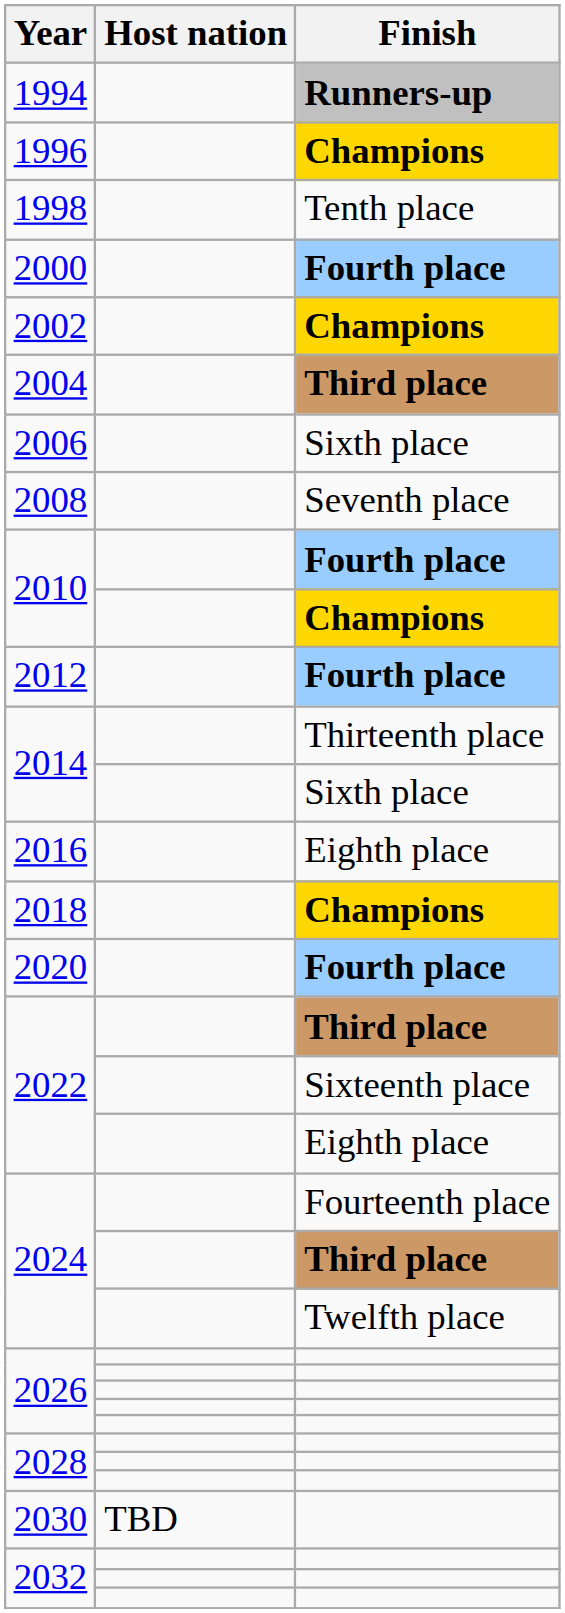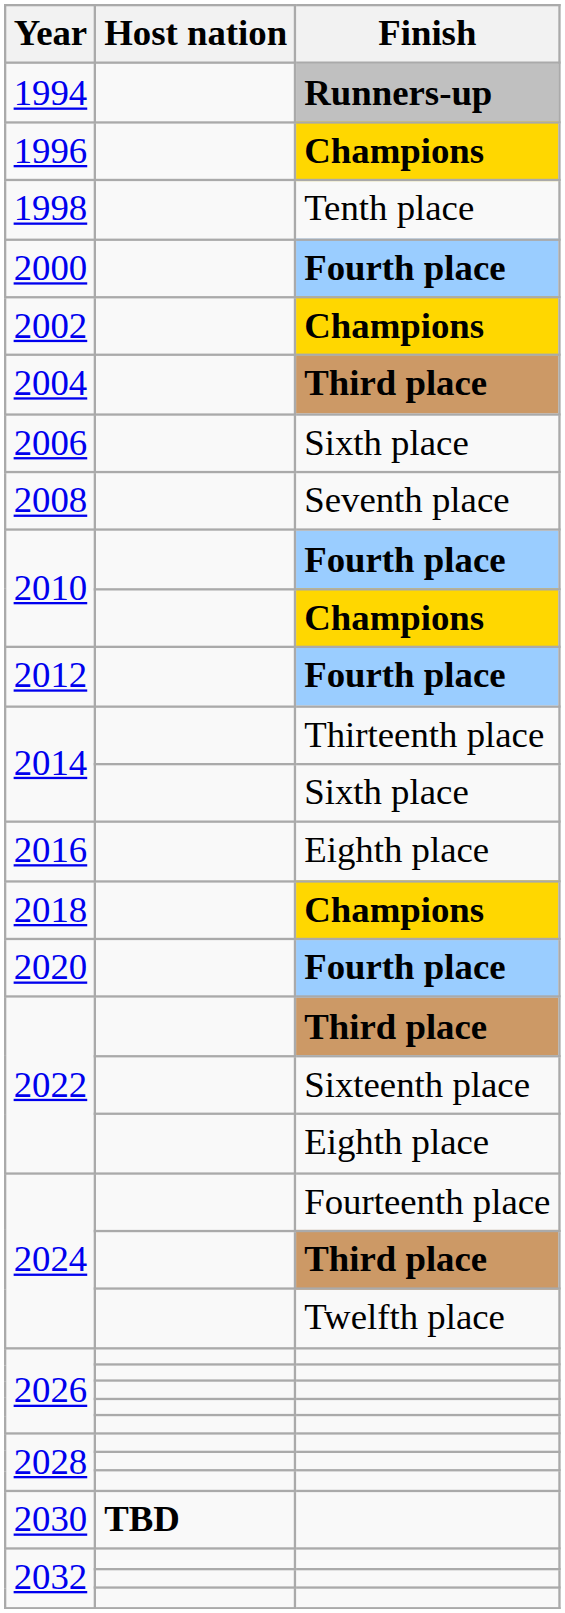(141, 1519) normal -> (142, 1519) bold
